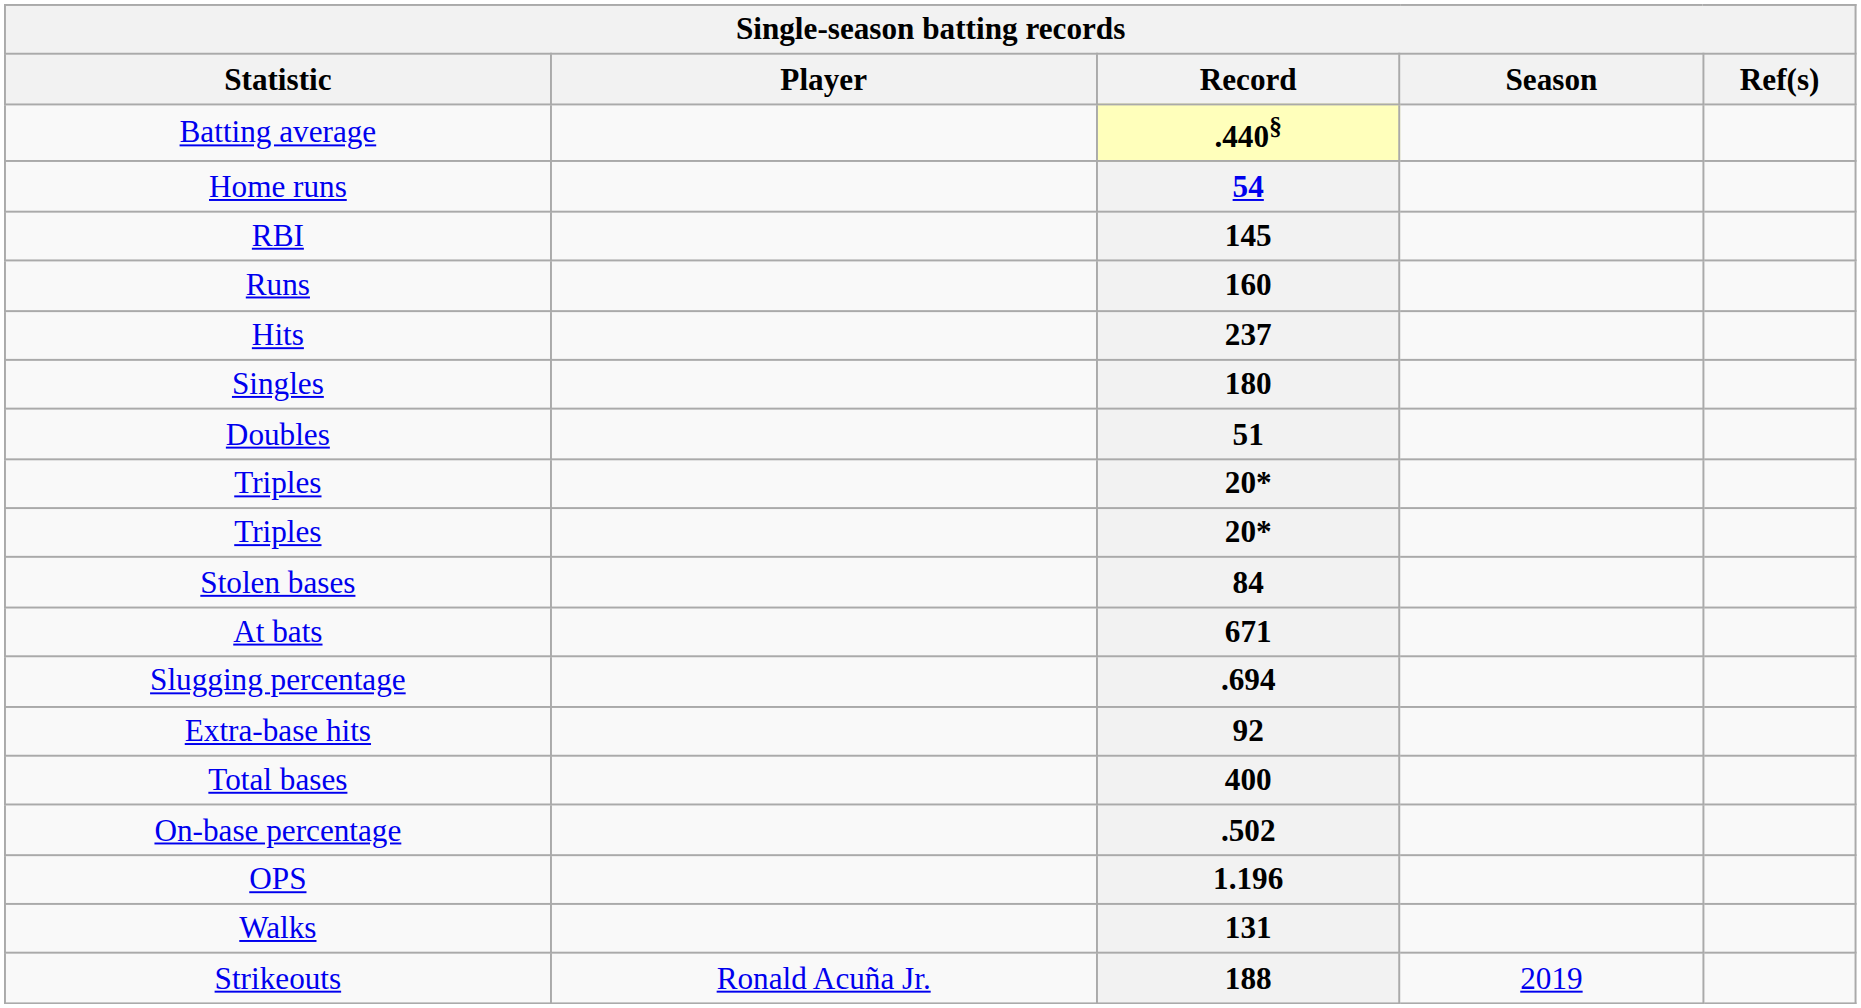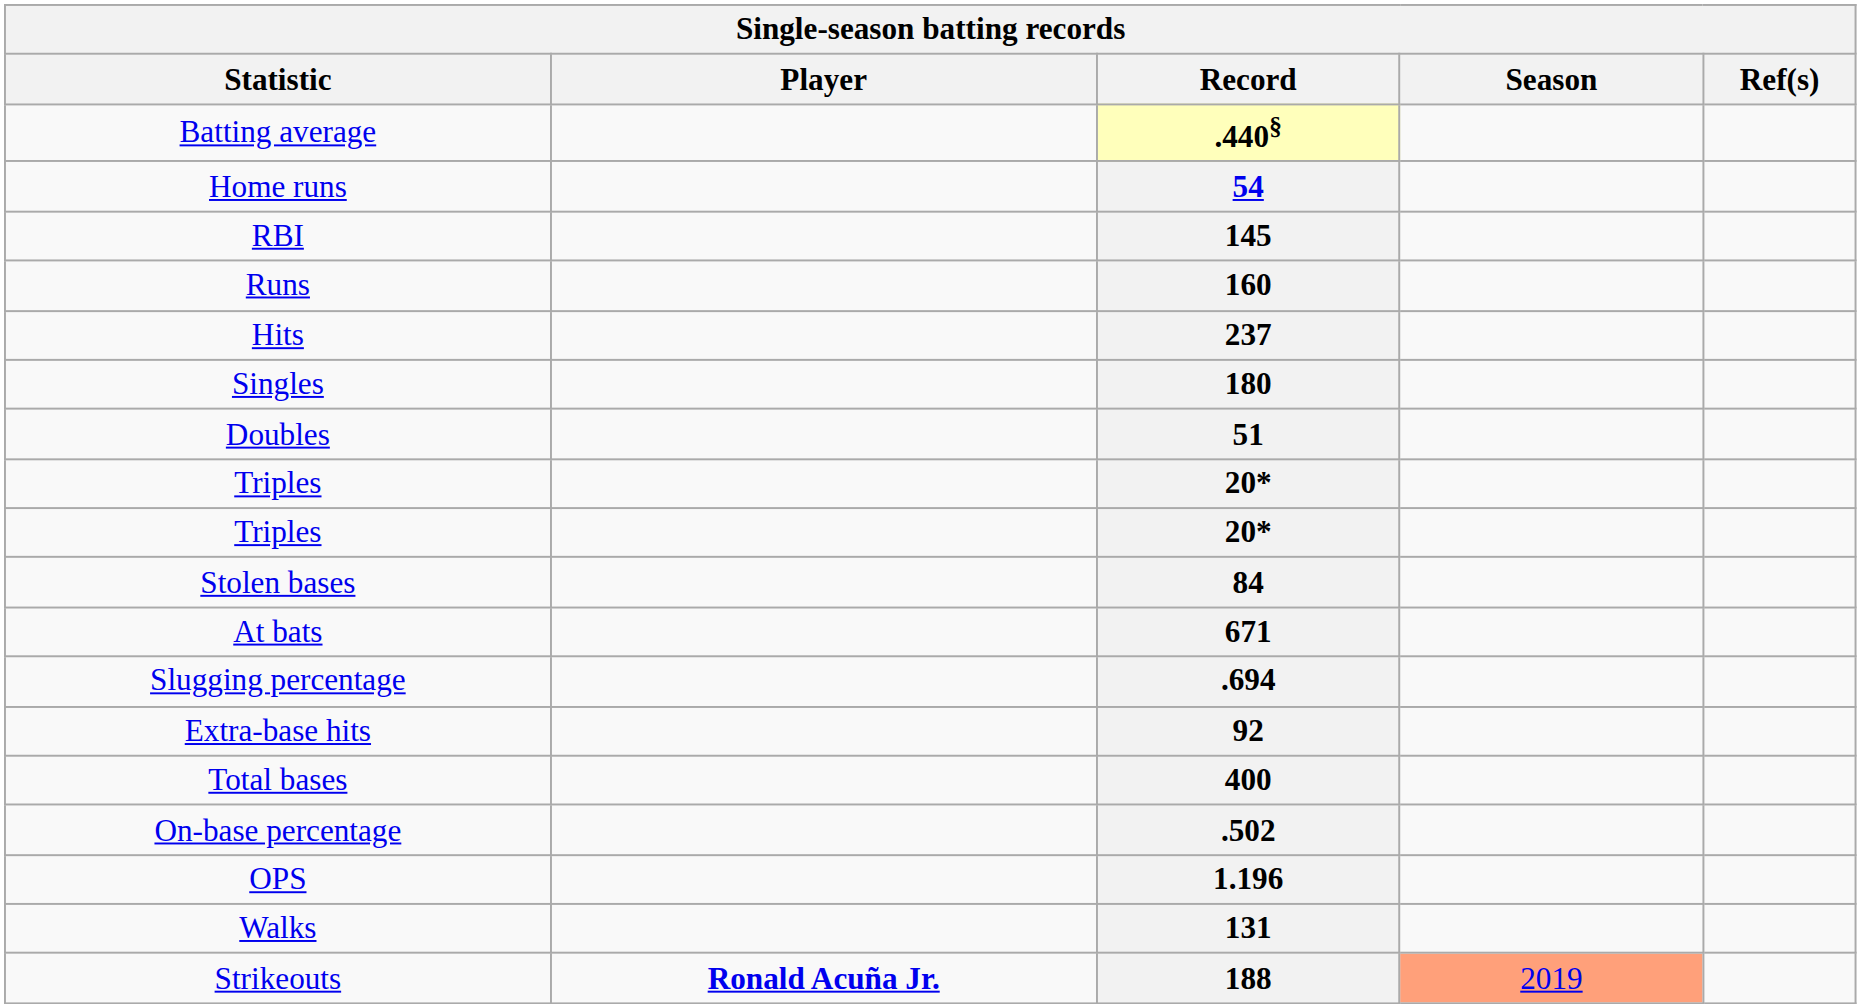(824, 977) normal -> (824, 977) bold
(1551, 977) no background -> (1551, 977) lightsalmon background
